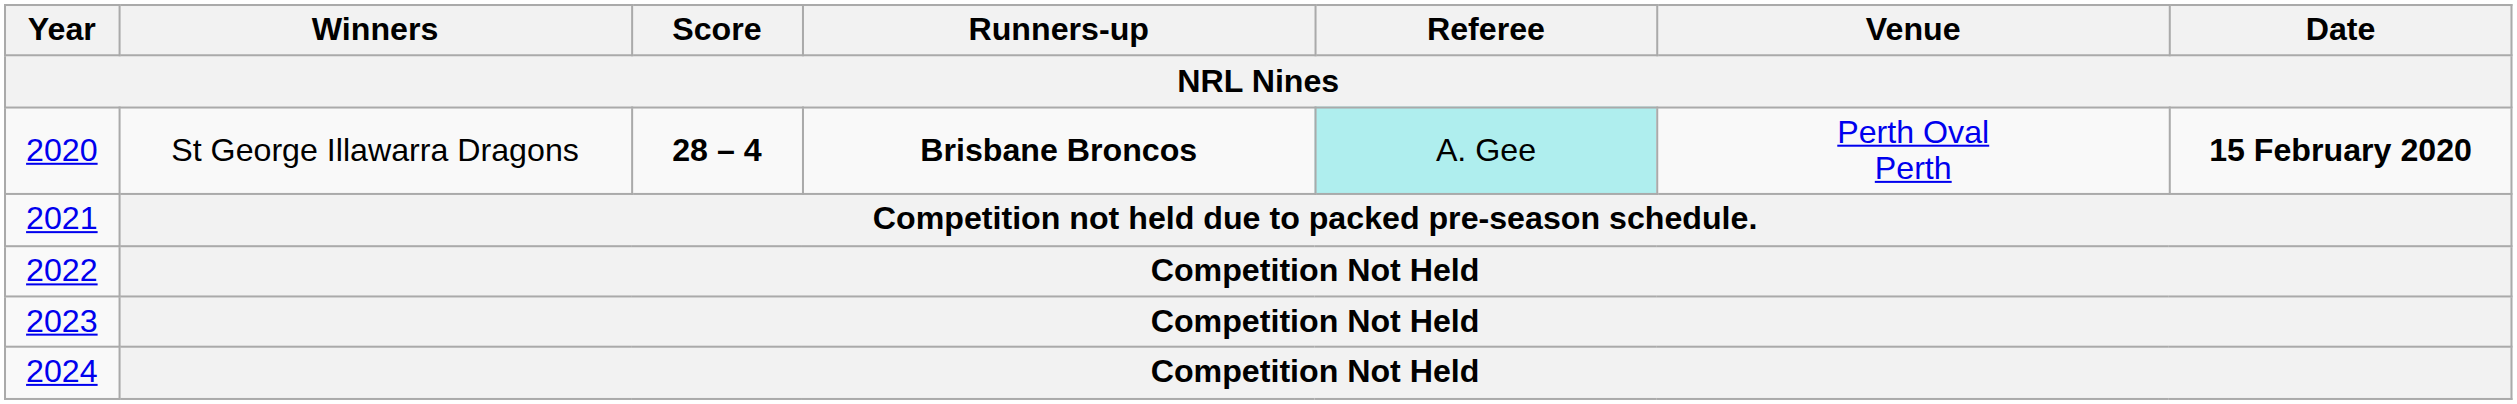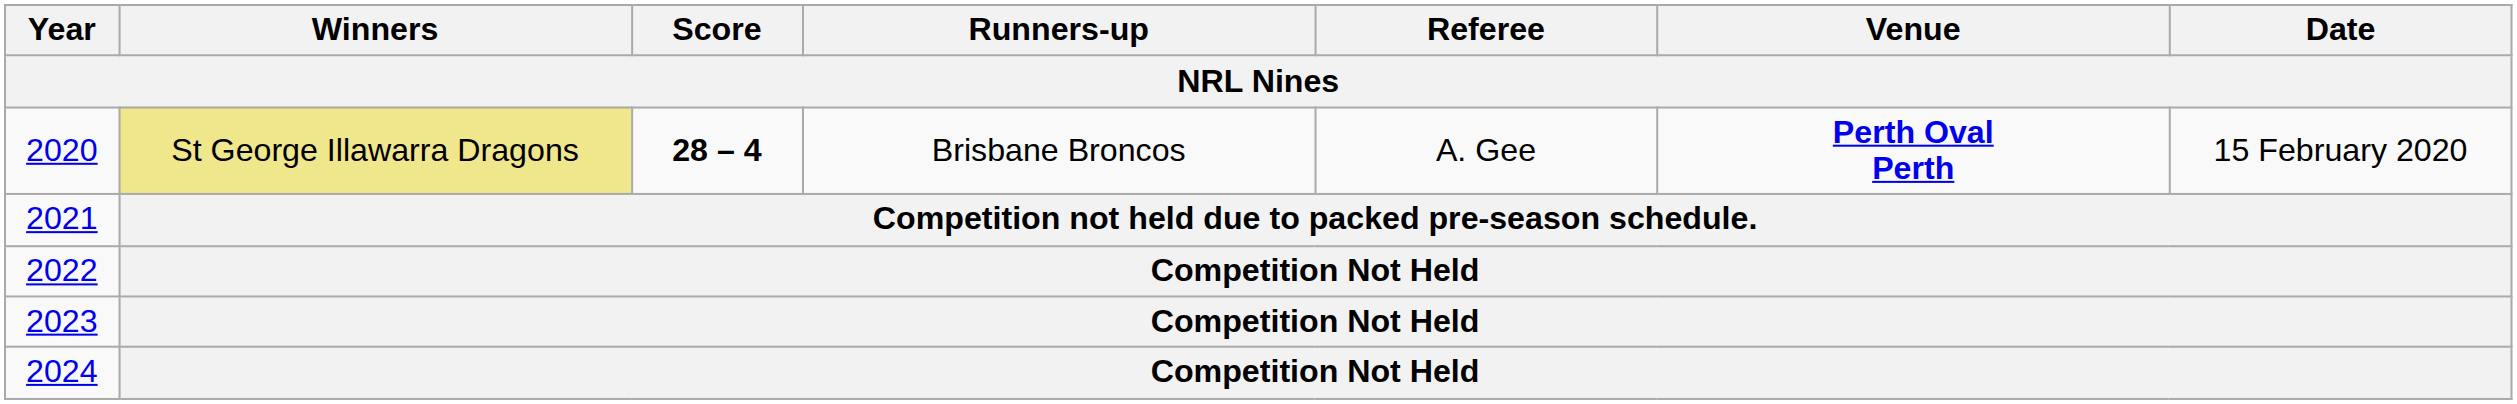(375, 150) no background -> (375, 150) khaki background
(1059, 150) bold -> (1059, 150) normal
(1486, 150) paleturquoise background -> (1486, 150) no background
(1913, 150) normal -> (1913, 150) bold
(2341, 150) bold -> (2341, 150) normal
